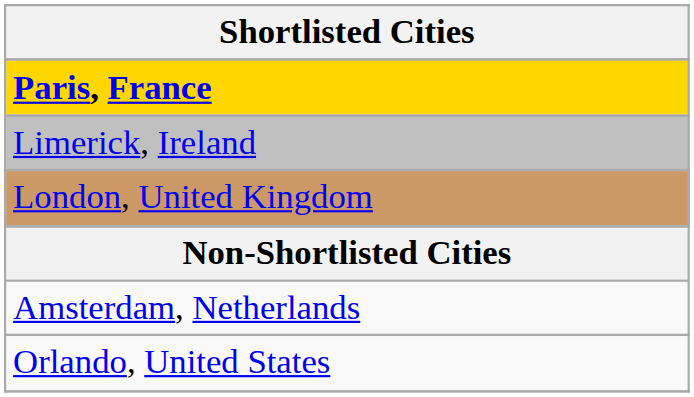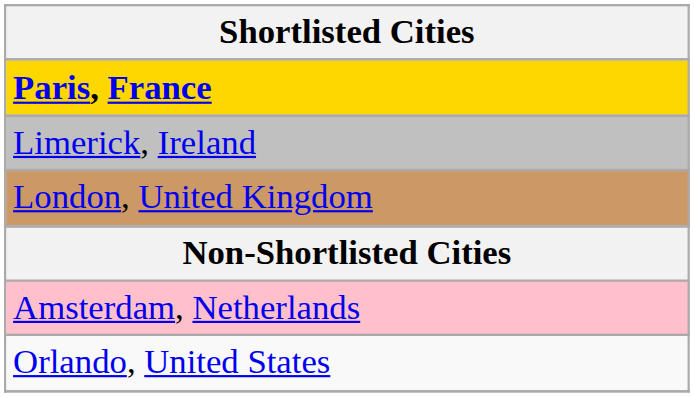(187, 307) no background -> (187, 307) pink background
